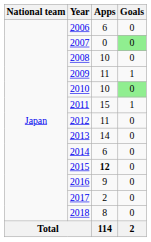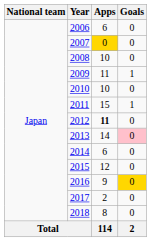(105, 43) no background -> (105, 43) gold background
(132, 43) lightgreen background -> (132, 43) no background
(132, 89) lightgreen background -> (132, 89) no background
(105, 120) normal -> (105, 120) bold
(132, 136) no background -> (132, 136) pink background
(105, 167) bold -> (105, 167) normal
(132, 182) no background -> (132, 182) gold background
